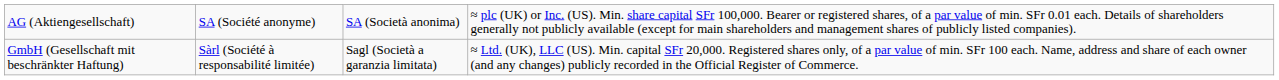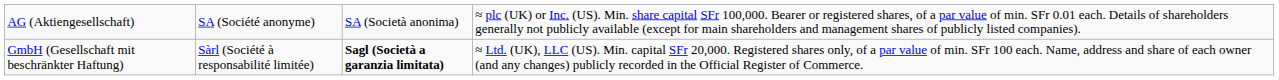(391, 57) normal -> (394, 57) bold
